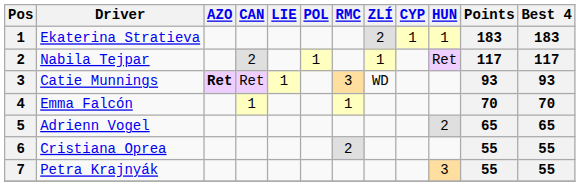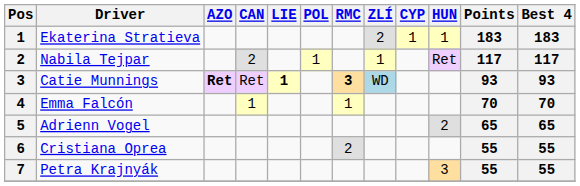(284, 82) normal -> (284, 82) bold
(348, 82) normal -> (348, 82) bold
(380, 82) no background -> (380, 82) lightblue background
